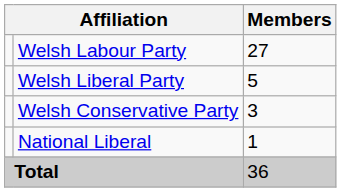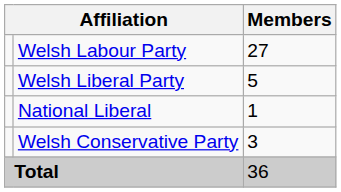rows swapped: (128, 111) <-> (85, 141)
